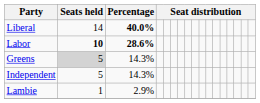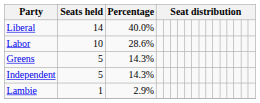(140, 28) bold -> (141, 28) normal
(98, 43) bold -> (98, 43) normal
(140, 43) bold -> (141, 43) normal
(100, 59) lightgrey background -> (100, 59) no background
